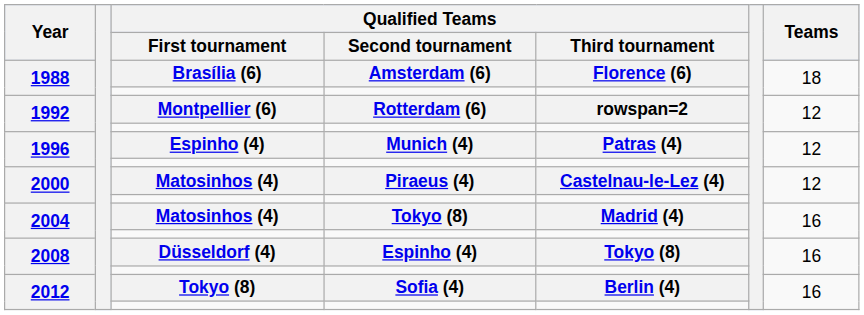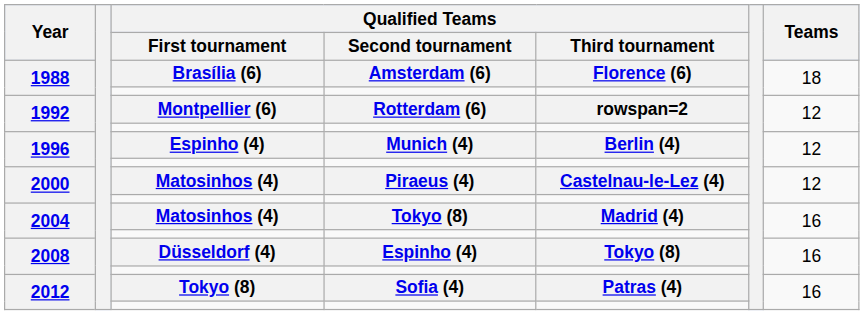(642, 145) Patras (4) -> (642, 145) Berlin (4)
(642, 288) Berlin (4) -> (642, 288) Patras (4)
